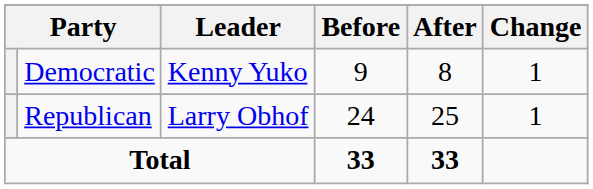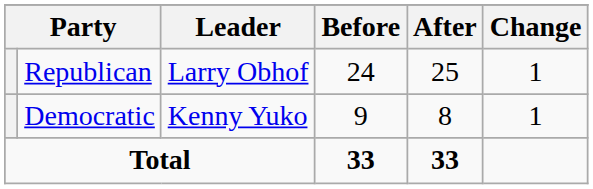rows swapped: (88, 115) <-> (90, 71)
